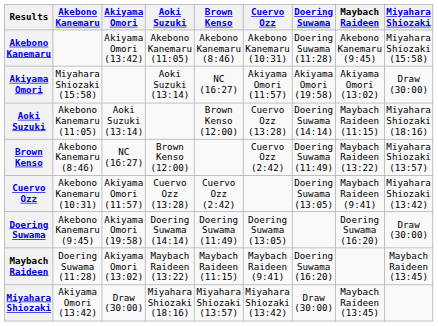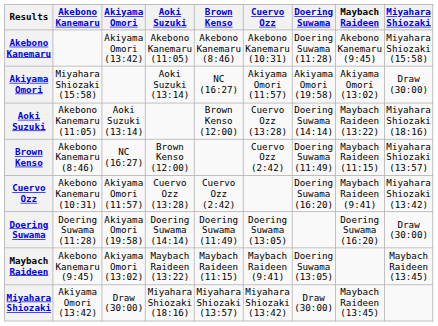(360, 121) Maybach Raideen (11:15) -> (360, 121) Maybach Raideen (13:22)
(360, 157) Maybach Raideen (13:22) -> (360, 157) Maybach Raideen (11:15)
(314, 194) Doering Suwama (13:05) -> (314, 194) Doering Suwama (16:20)
(78, 230) Akebono Kanemaru (9:45) -> (78, 230) Doering Suwama (11:28)
(78, 266) Doering Suwama (11:28) -> (78, 266) Akebono Kanemaru (9:45)
(314, 266) Doering Suwama (16:20) -> (314, 266) Doering Suwama (13:05)
